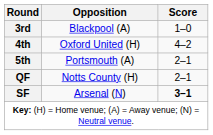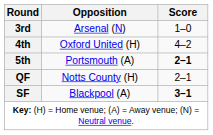(100, 28) Blackpool (A) -> (100, 28) Arsenal (N)
(183, 61) normal -> (183, 61) bold
(100, 93) Arsenal (N) -> (100, 93) Blackpool (A)
